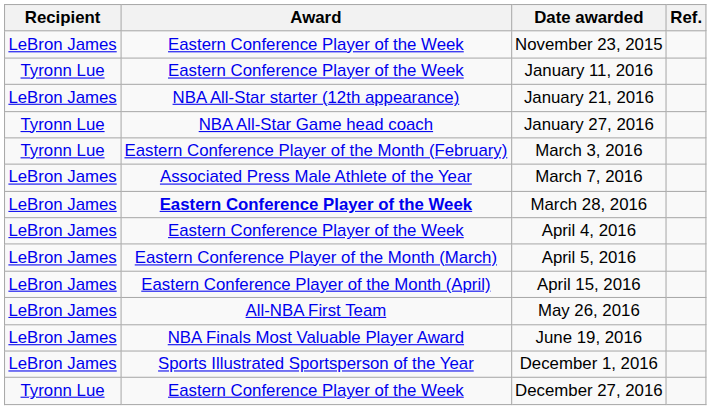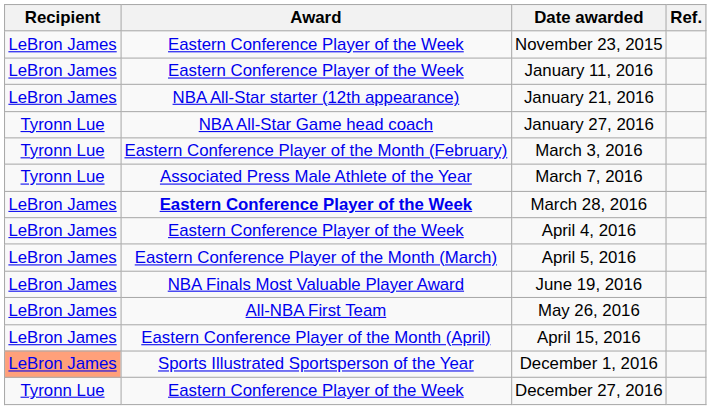(63, 71) Tyronn Lue -> (63, 71) LeBron James
(63, 177) LeBron James -> (63, 177) Tyronn Lue
rows swapped: (589, 284) <-> (589, 337)
(63, 364) no background -> (63, 364) lightsalmon background
